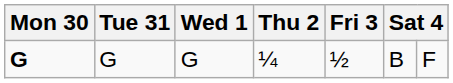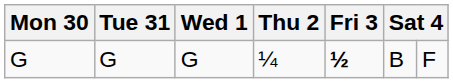(19, 58) bold -> (19, 58) normal
(339, 58) normal -> (339, 58) bold
